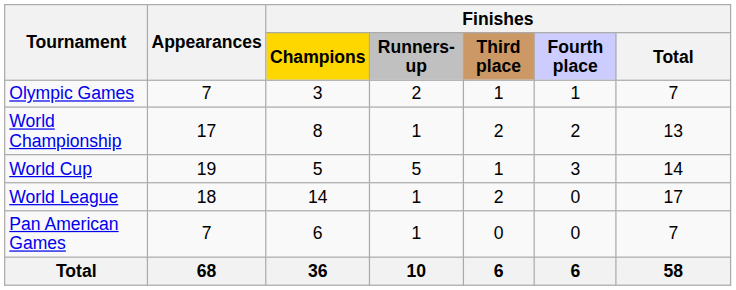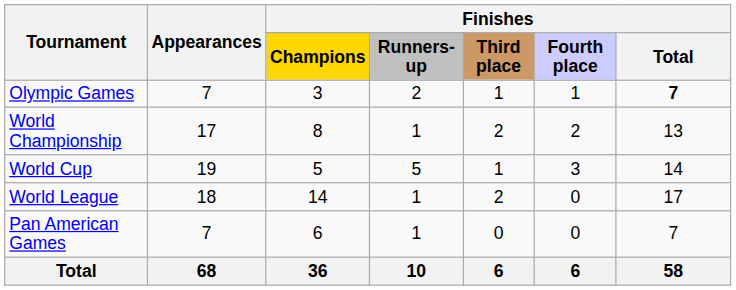(673, 94) normal -> (673, 94) bold
